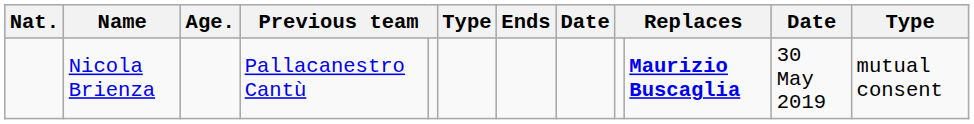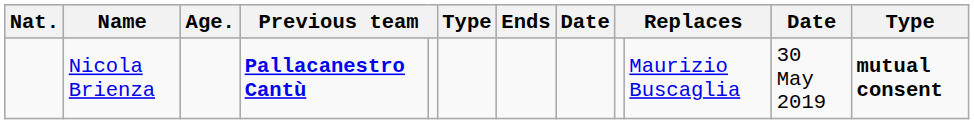(325, 79) normal -> (325, 79) bold
(685, 79) bold -> (685, 79) normal
(900, 79) normal -> (900, 79) bold
